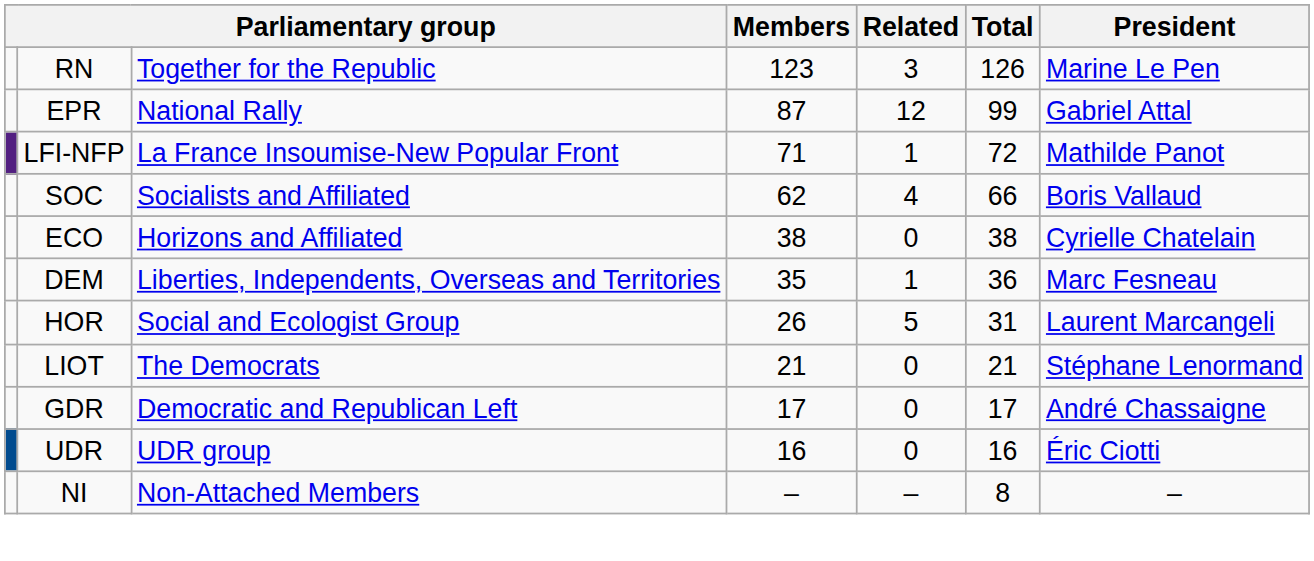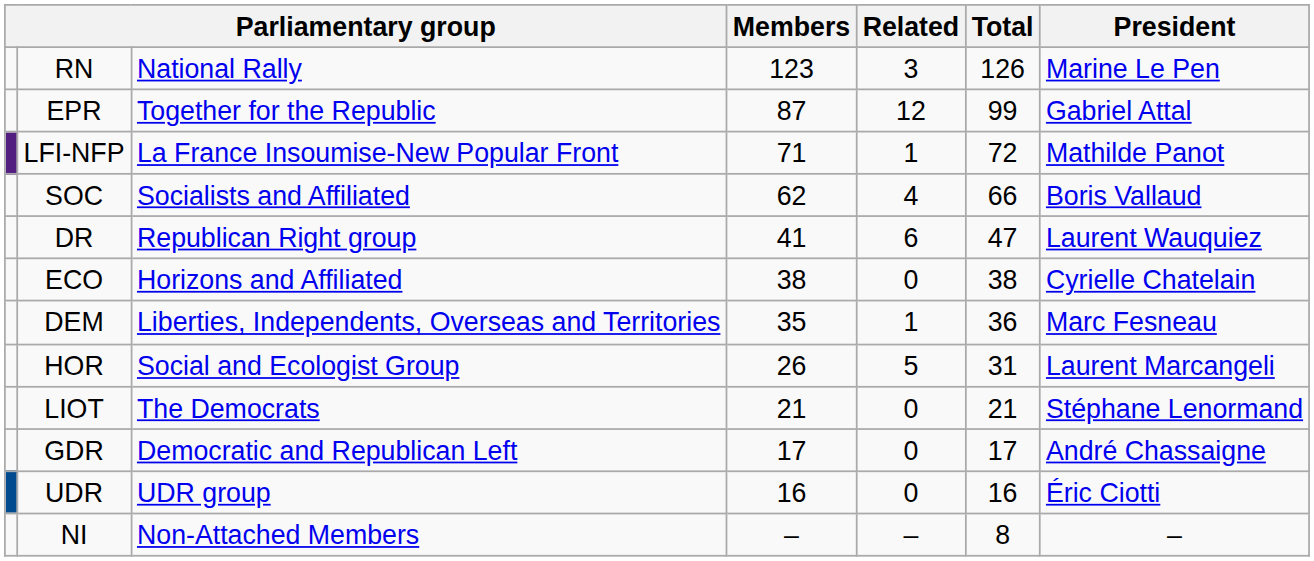(286, 69) Together for the Republic -> (219, 69) National Rally
(219, 111) National Rally -> (286, 111) Together for the Republic
+ row: (74, 238)
